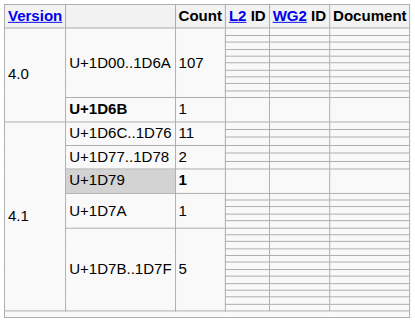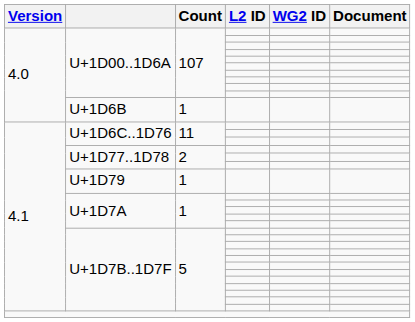(98, 109) bold -> (98, 109) normal
(97, 181) lightgrey background -> (97, 181) no background
(183, 181) bold -> (183, 181) normal
